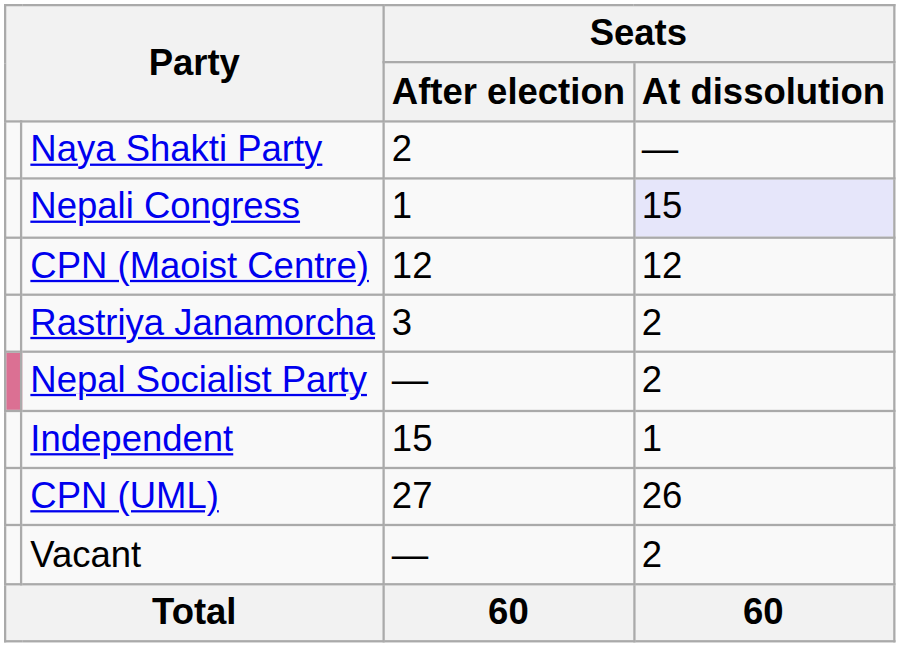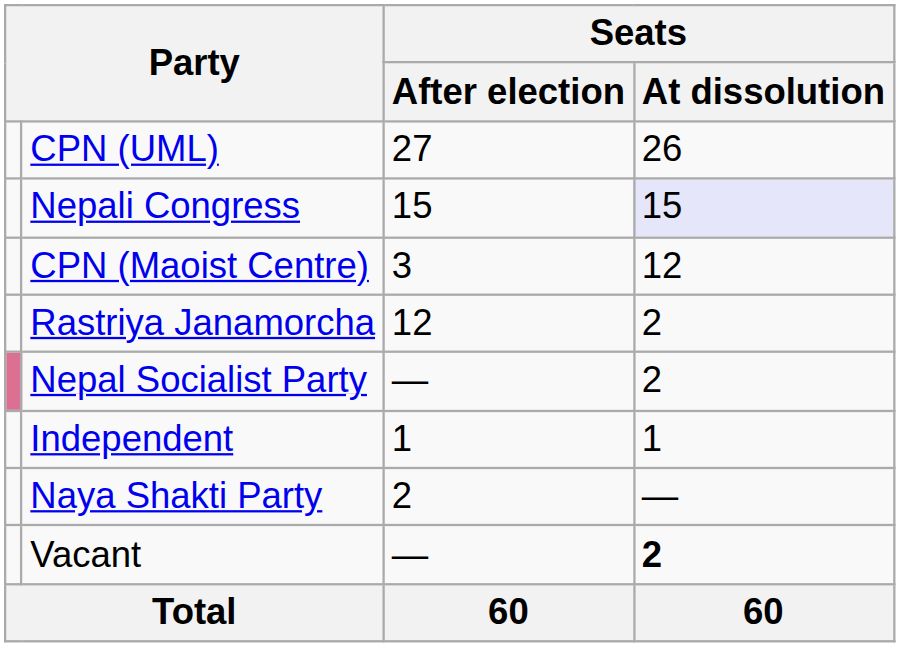rows swapped: (125, 496) <-> (176, 149)
(402, 206) 1 -> (412, 206) 15
(412, 264) 12 -> (402, 264) 3
(402, 322) 3 -> (412, 322) 12
(412, 438) 15 -> (402, 438) 1
(652, 554) normal -> (652, 554) bold
